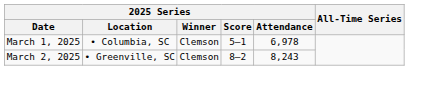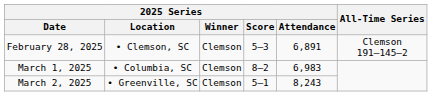+ row: (55, 48)
(238, 43) 5–1 -> (260, 68) 8–2
(285, 43) 6,978 -> (307, 68) 6,983
(238, 58) 8–2 -> (260, 84) 5–1
